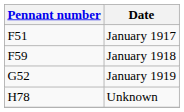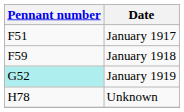(19, 76) no background -> (19, 76) paleturquoise background
